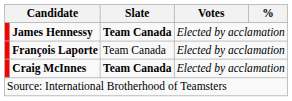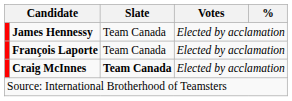(137, 31) bold -> (134, 31) normal
